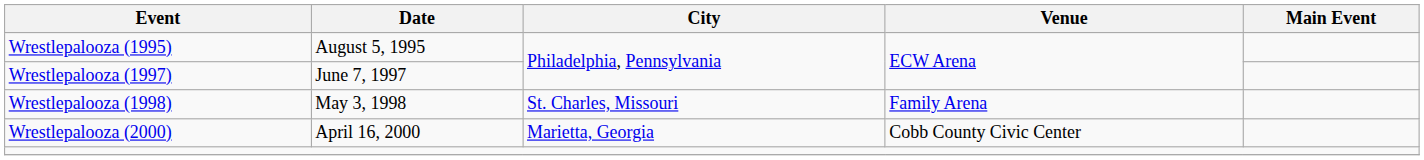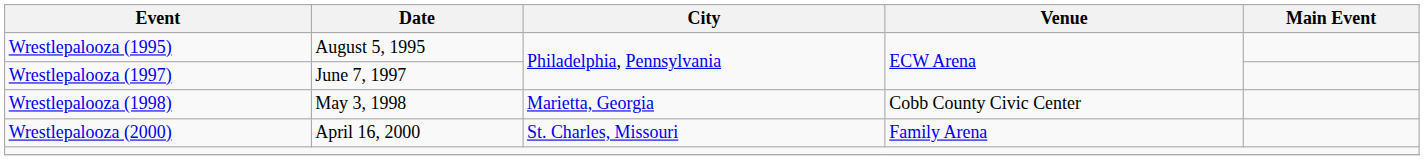(603, 103) St. Charles, Missouri -> (591, 103) Marietta, Georgia
(938, 103) Family Arena -> (985, 103) Cobb County Civic Center
(591, 132) Marietta, Georgia -> (603, 132) St. Charles, Missouri
(985, 132) Cobb County Civic Center -> (938, 132) Family Arena
